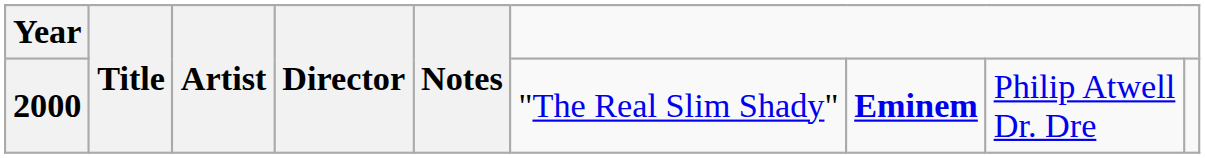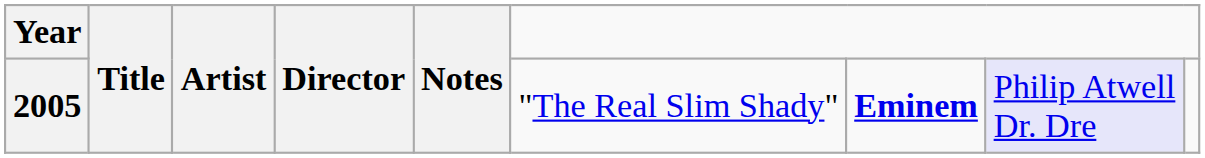(47, 105) 2000 -> (47, 105) 2005
(1084, 105) no background -> (1084, 105) lavender background
